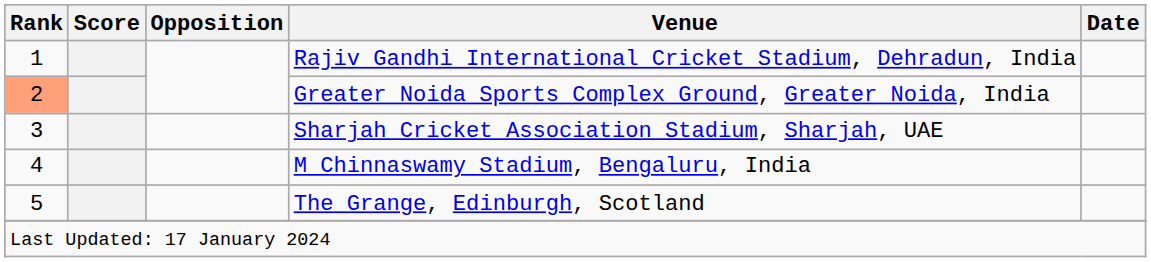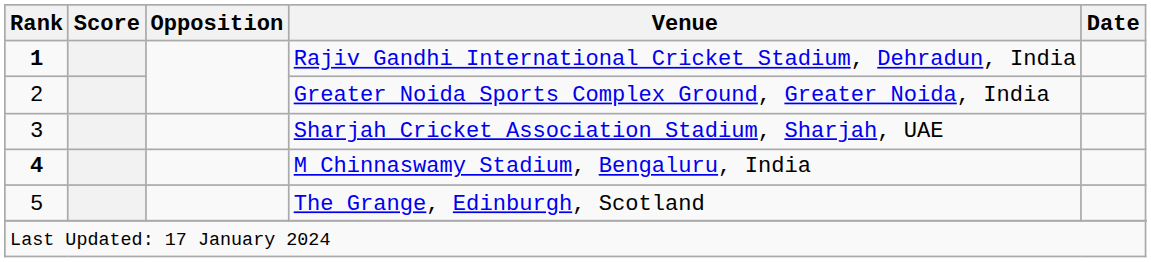(37, 59) normal -> (37, 59) bold
(37, 95) lightsalmon background -> (37, 95) no background
(37, 167) normal -> (37, 167) bold
